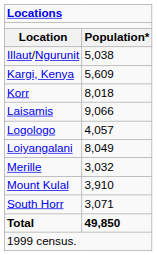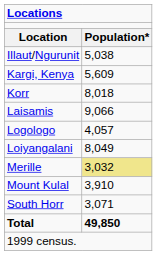(99, 167) no background -> (99, 167) khaki background
